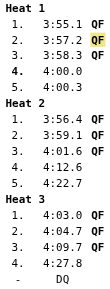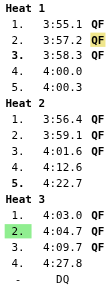(18, 56) normal -> (18, 56) bold
(18, 72) bold -> (18, 72) normal
(18, 183) normal -> (18, 183) bold
(18, 231) no background -> (18, 231) lightgreen background
